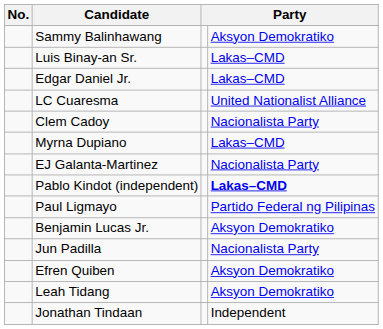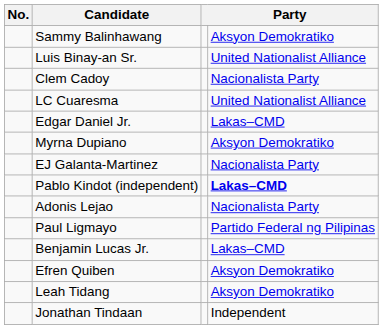(248, 57) Lakas–CMD -> (288, 57) United Nationalist Alliance
rows swapped: (72, 121) <-> (83, 79)
(248, 143) Lakas–CMD -> (272, 143) Aksyon Demokratiko
+ row: (74, 206)
(272, 228) Aksyon Demokratiko -> (248, 249) Lakas–CMD
- row: (68, 249)
